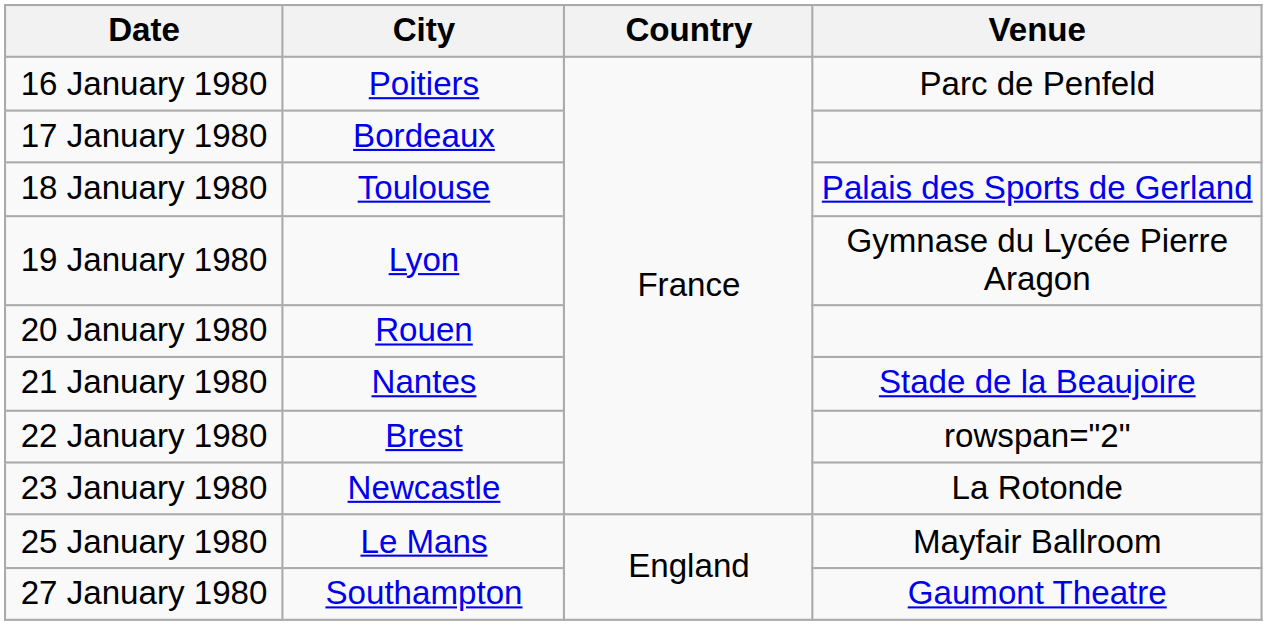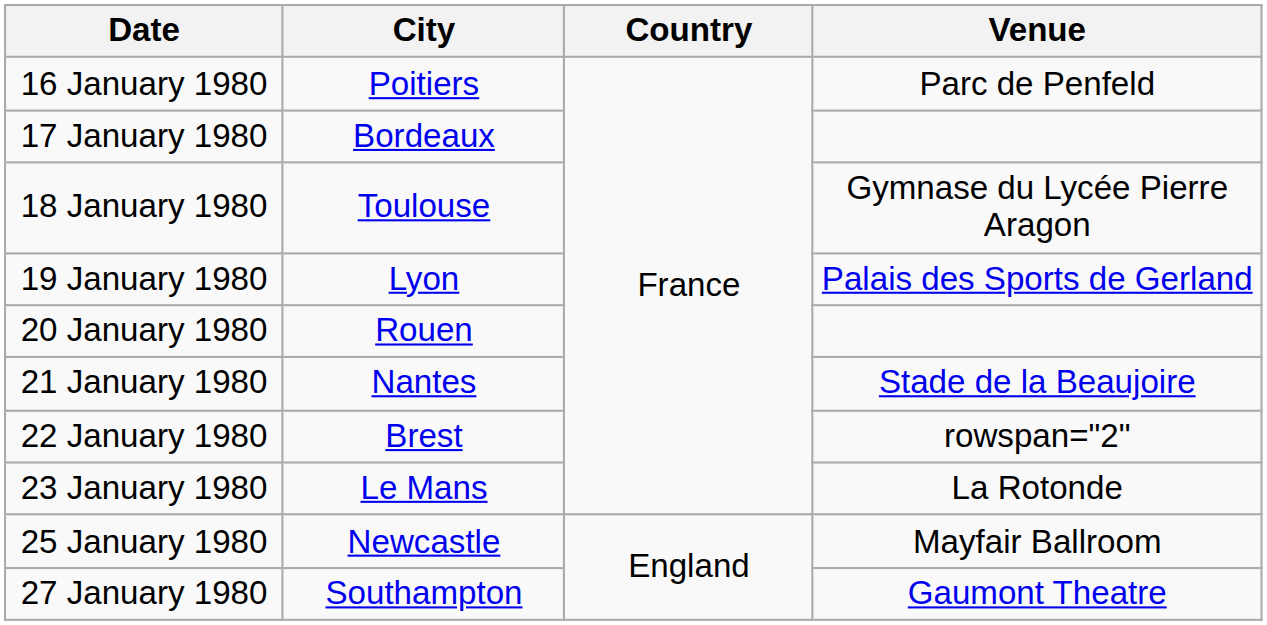(1037, 188) Palais des Sports de Gerland -> (1037, 206) Gymnase du Lycée Pierre Aragon
(1037, 259) Gymnase du Lycée Pierre Aragon -> (1037, 278) Palais des Sports de Gerland
(424, 488) Newcastle -> (424, 488) Le Mans
(424, 540) Le Mans -> (424, 540) Newcastle
